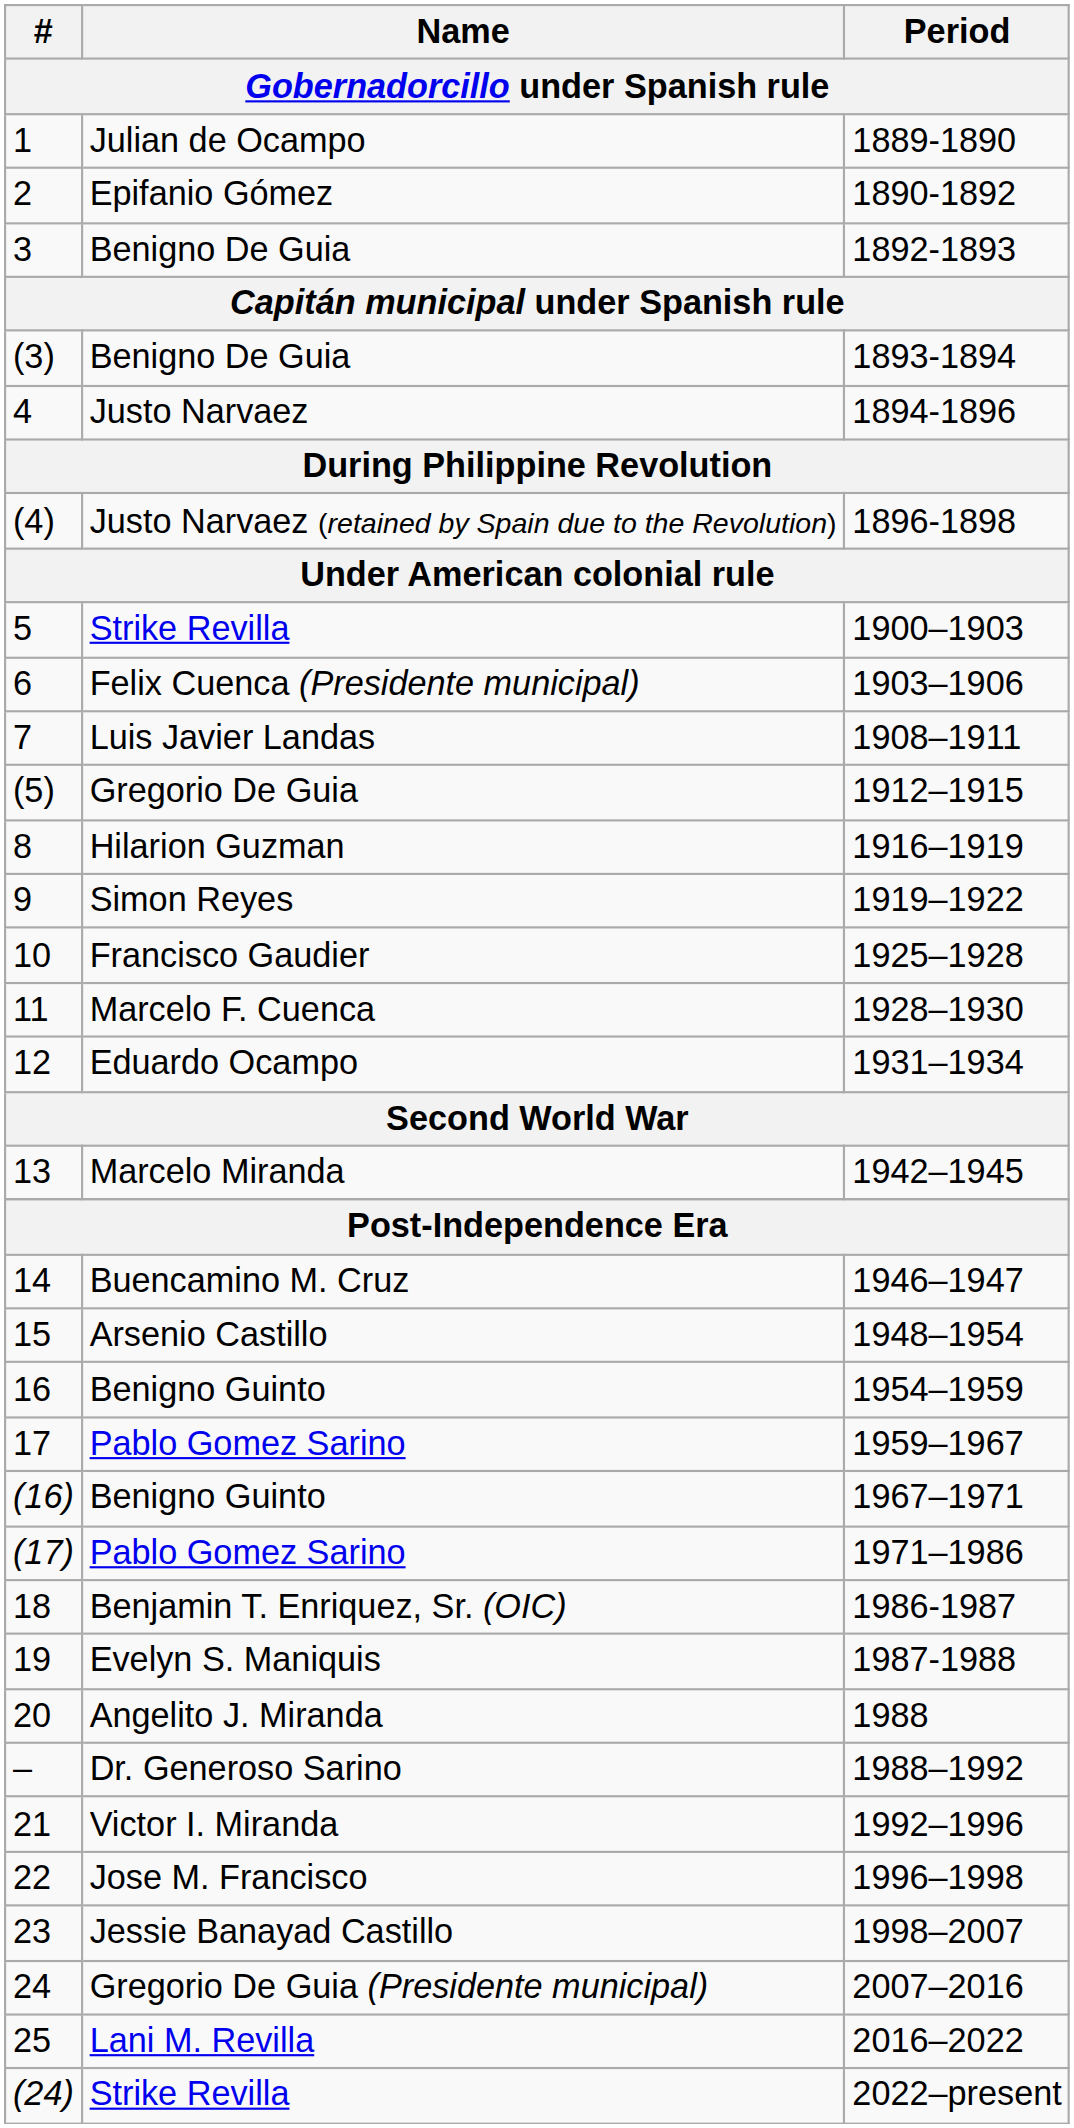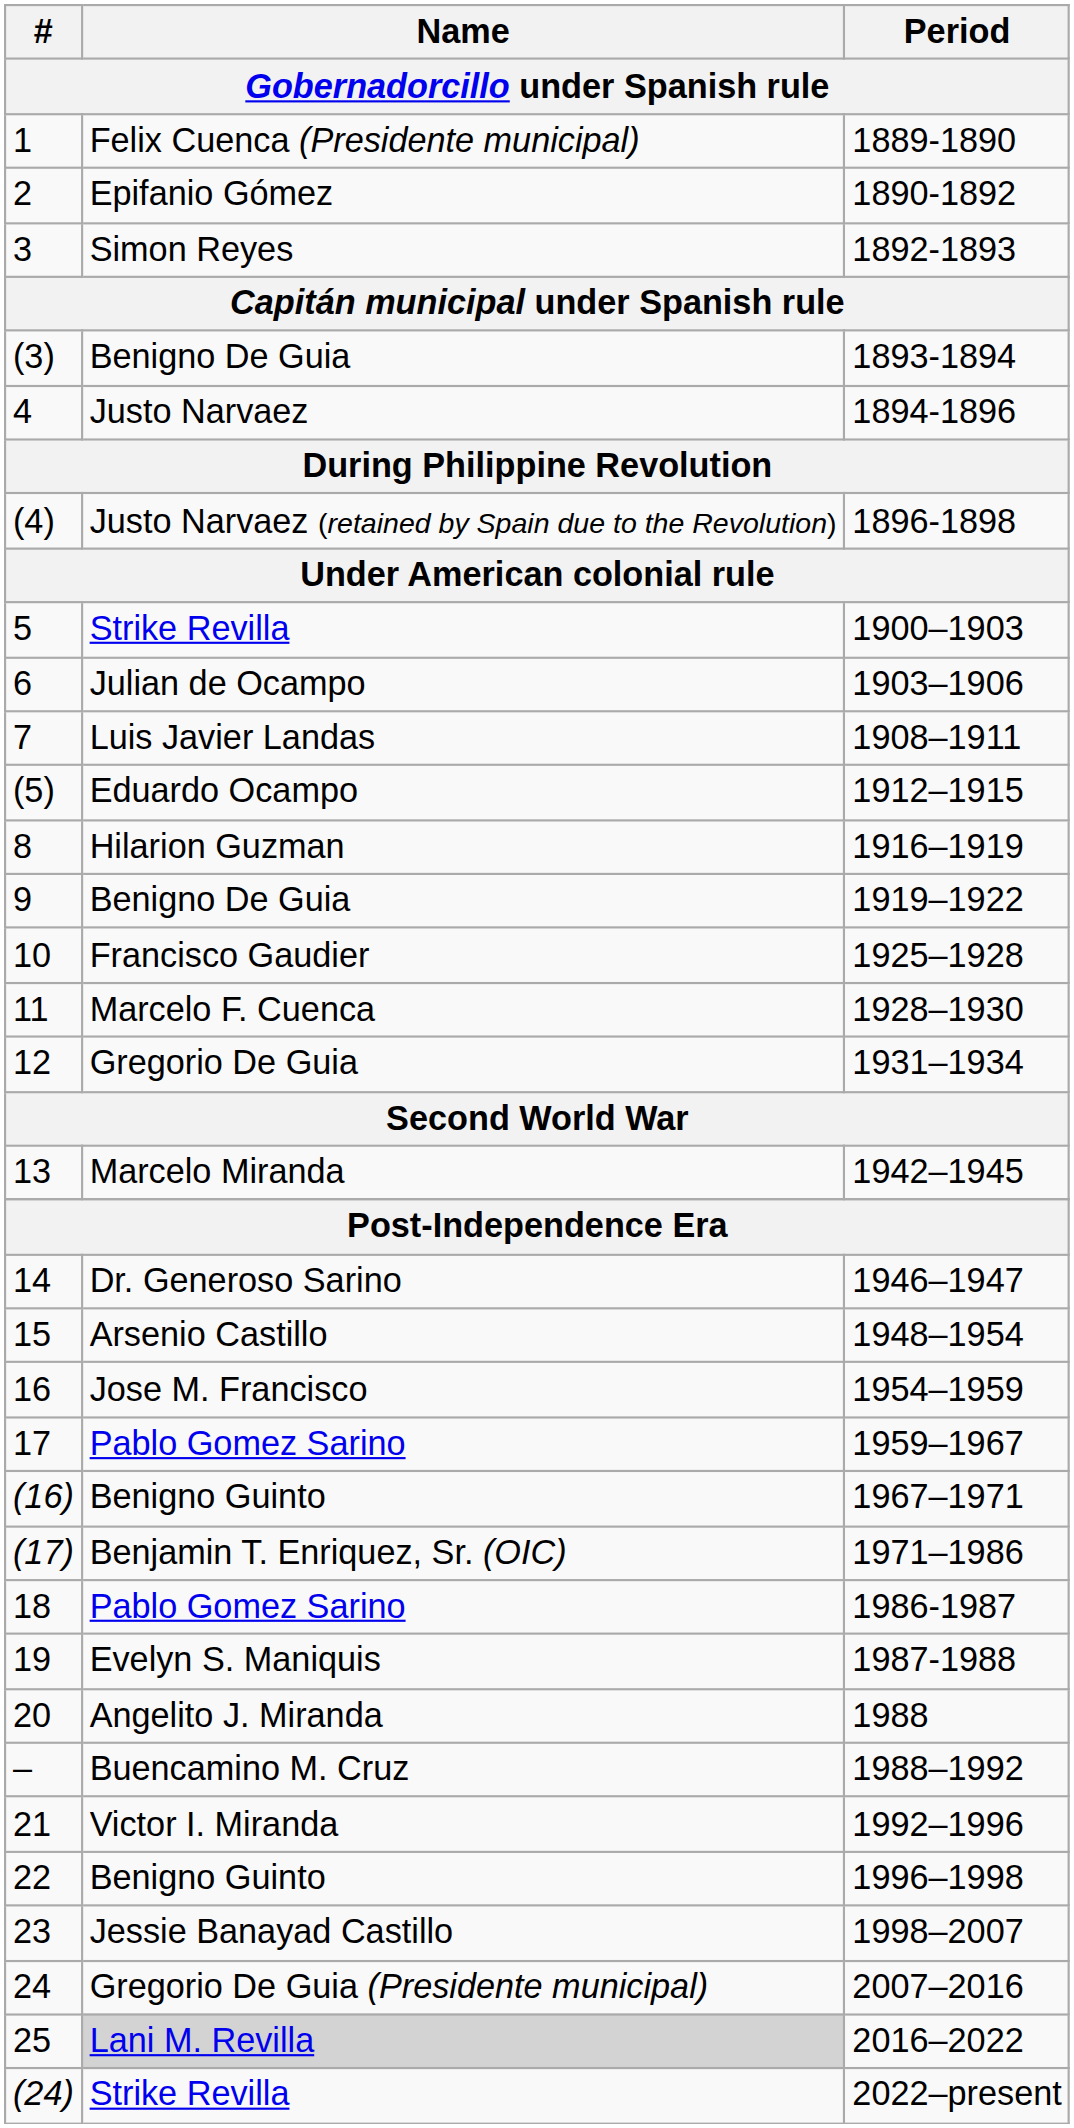(228, 140) Julian de Ocampo -> (365, 140) Felix Cuenca (Presidente municipal)
(220, 248) Benigno De Guia -> (191, 248) Simon Reyes
(365, 683) Felix Cuenca (Presidente municipal) -> (228, 683) Julian de Ocampo
(224, 791) Gregorio De Guia -> (224, 791) Eduardo Ocampo
(191, 900) Simon Reyes -> (220, 900) Benigno De Guia
(224, 1063) Eduardo Ocampo -> (224, 1063) Gregorio De Guia
(249, 1280) Buencamino M. Cruz -> (246, 1280) Dr. Generoso Sarino
(208, 1389) Benigno Guinto -> (229, 1389) Jose M. Francisco
(248, 1552) Pablo Gomez Sarino -> (328, 1552) Benjamin T. Enriquez, Sr. (OIC)
(328, 1606) Benjamin T. Enriquez, Sr. (OIC) -> (248, 1606) Pablo Gomez Sarino
(246, 1769) Dr. Generoso Sarino -> (249, 1769) Buencamino M. Cruz
(229, 1877) Jose M. Francisco -> (208, 1877) Benigno Guinto
(202, 2040) no background -> (202, 2040) lightgrey background
